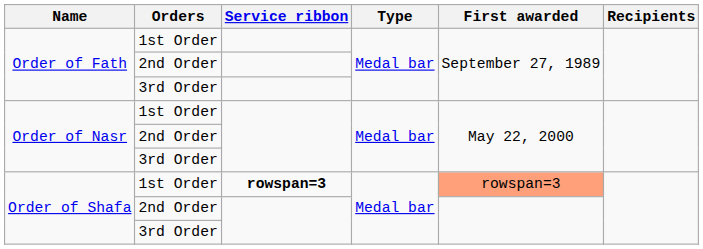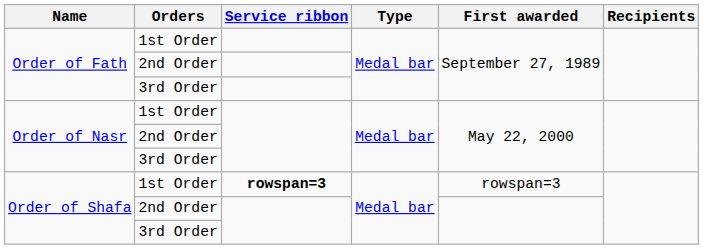(521, 184) lightsalmon background -> (521, 184) no background
